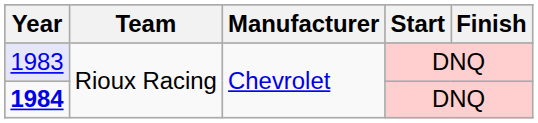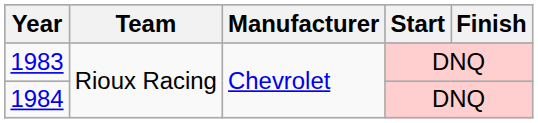(37, 62) lavender background -> (37, 62) no background
(37, 100) bold -> (37, 100) normal
